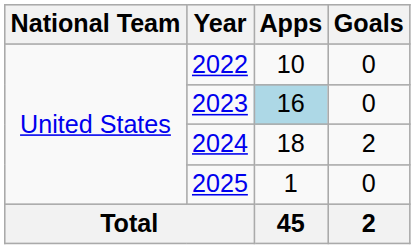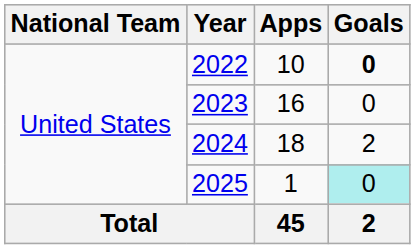(369, 64) normal -> (369, 64) bold
(291, 104) lightblue background -> (291, 104) no background
(369, 183) no background -> (369, 183) paleturquoise background
